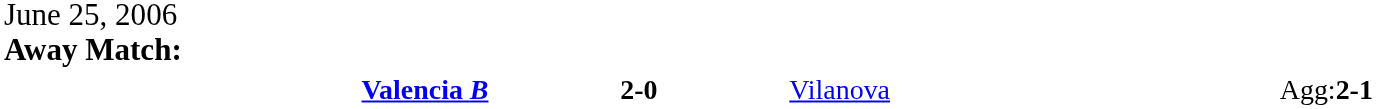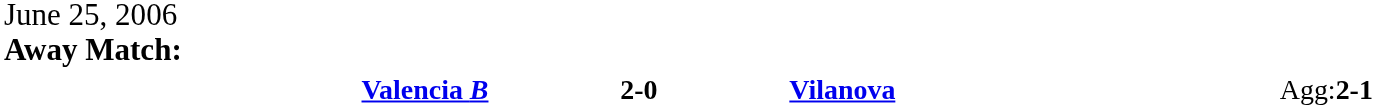(840, 89) normal -> (842, 89) bold
